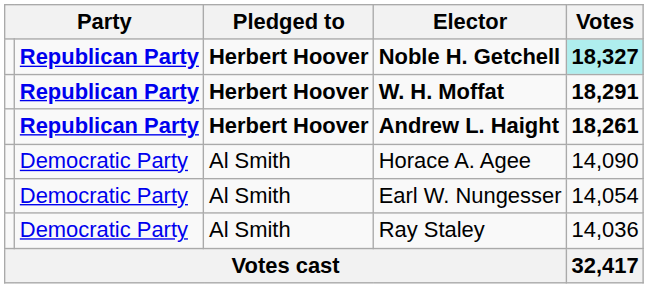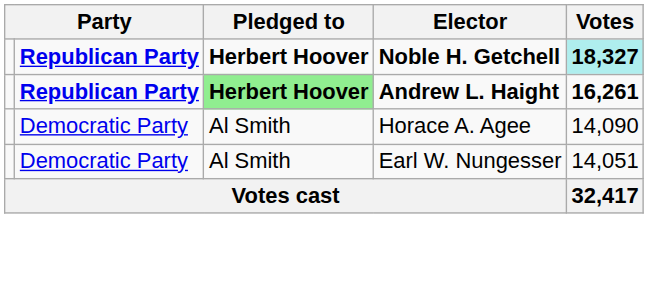- row: (441, 91)
(289, 126) no background -> (289, 91) lightgreen background
(605, 126) 18,261 -> (605, 91) 16,261
(605, 195) 14,054 -> (605, 160) 14,051
- row: (432, 230)
